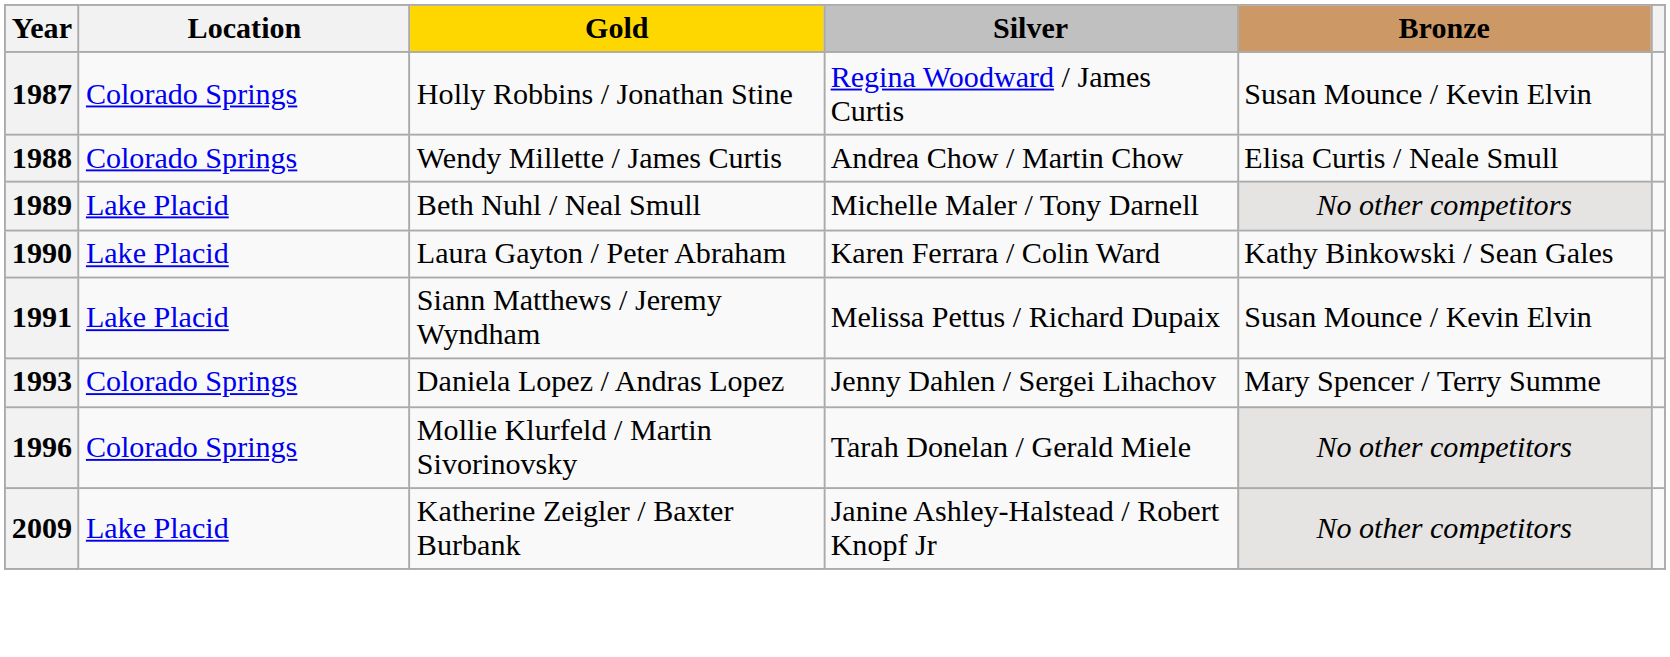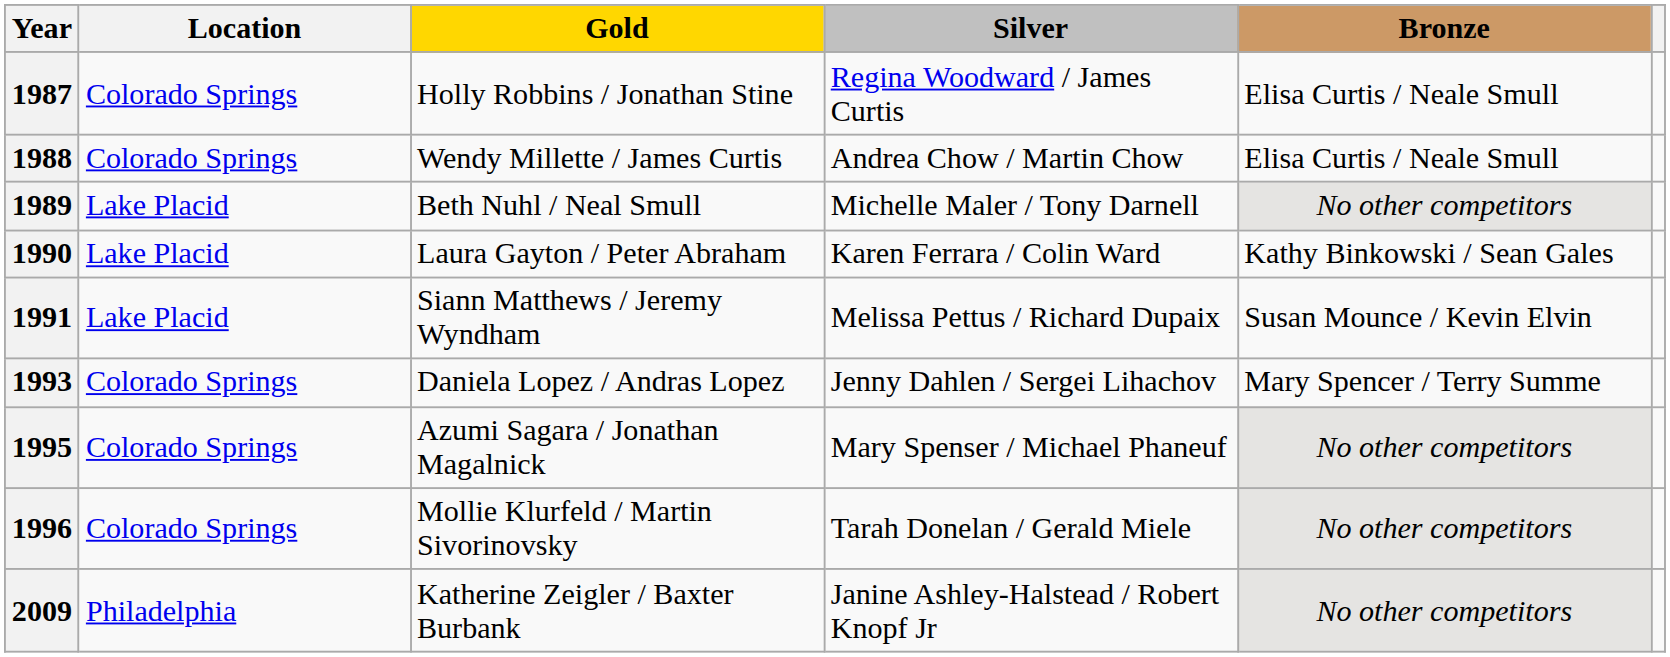(1418, 92) Susan Mounce / Kevin Elvin -> (1401, 92) Elisa Curtis / Neale Smull
+ row: (42, 446)
(157, 528) Lake Placid -> (161, 609) Philadelphia
